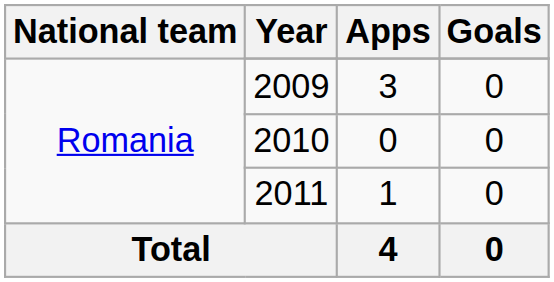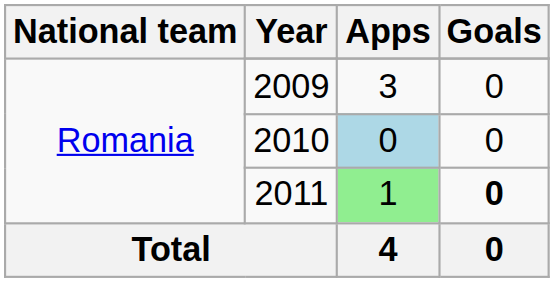(388, 140) no background -> (388, 140) lightblue background
(388, 194) no background -> (388, 194) lightgreen background
(494, 194) normal -> (494, 194) bold
